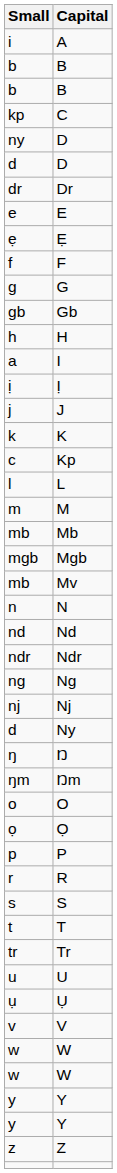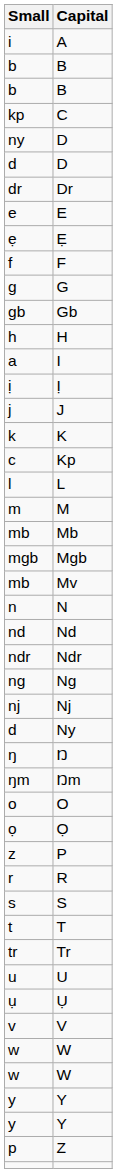(12, 853) p -> (12, 853) z
(12, 1149) z -> (12, 1149) p
